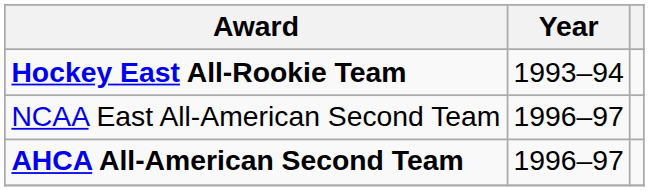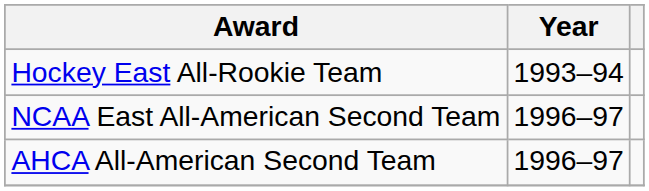(209, 71) bold -> (197, 71) normal
(238, 161) bold -> (224, 161) normal
